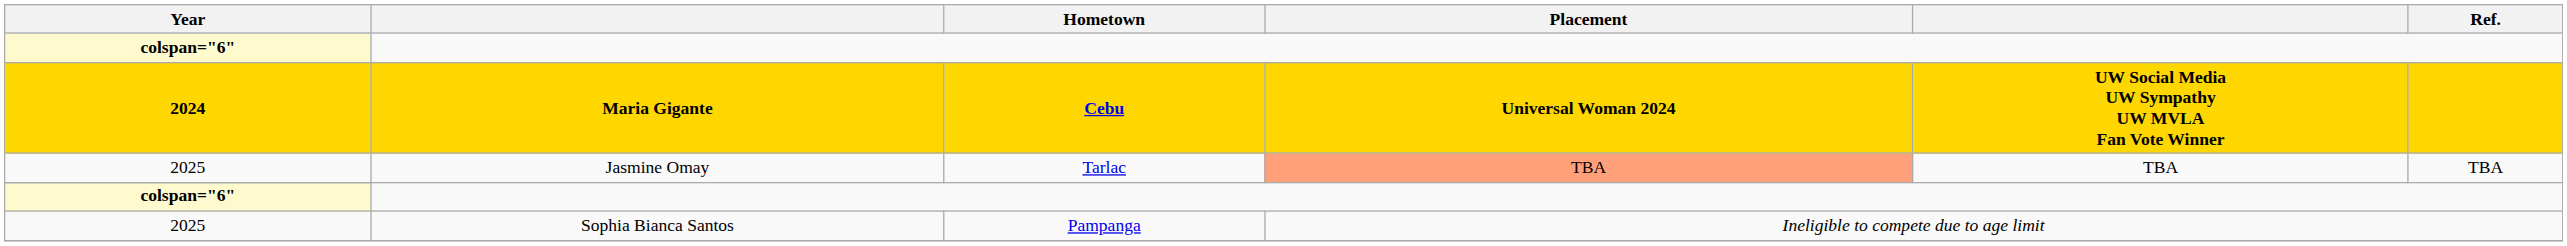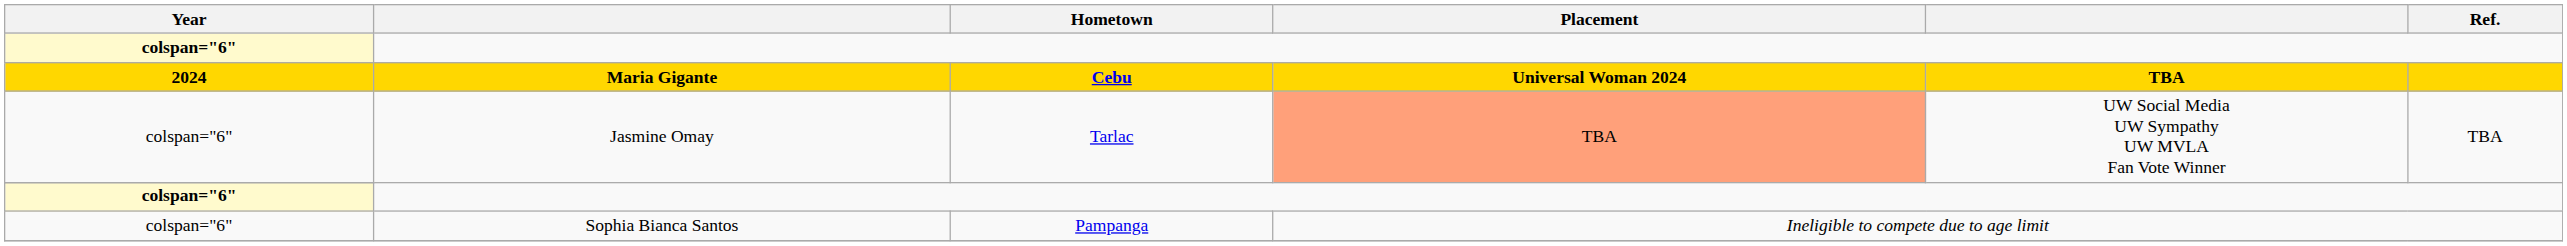(2161, 107) UW Social Media UW Sympathy UW MVLA Fan Vote Winner -> (2167, 76) TBA
(188, 167) 2025 -> (189, 136) colspan="6"
(2161, 167) TBA -> (2167, 136) UW Social Media UW Sympathy UW MVLA Fan Vote Winner
(188, 225) 2025 -> (189, 225) colspan="6"
